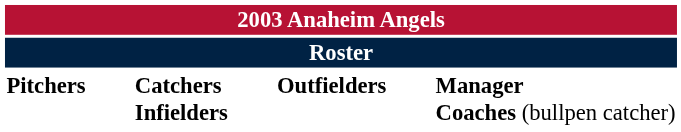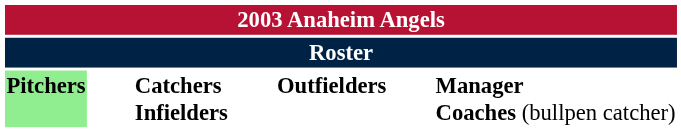(46, 85) no background -> (46, 85) lightgreen background
